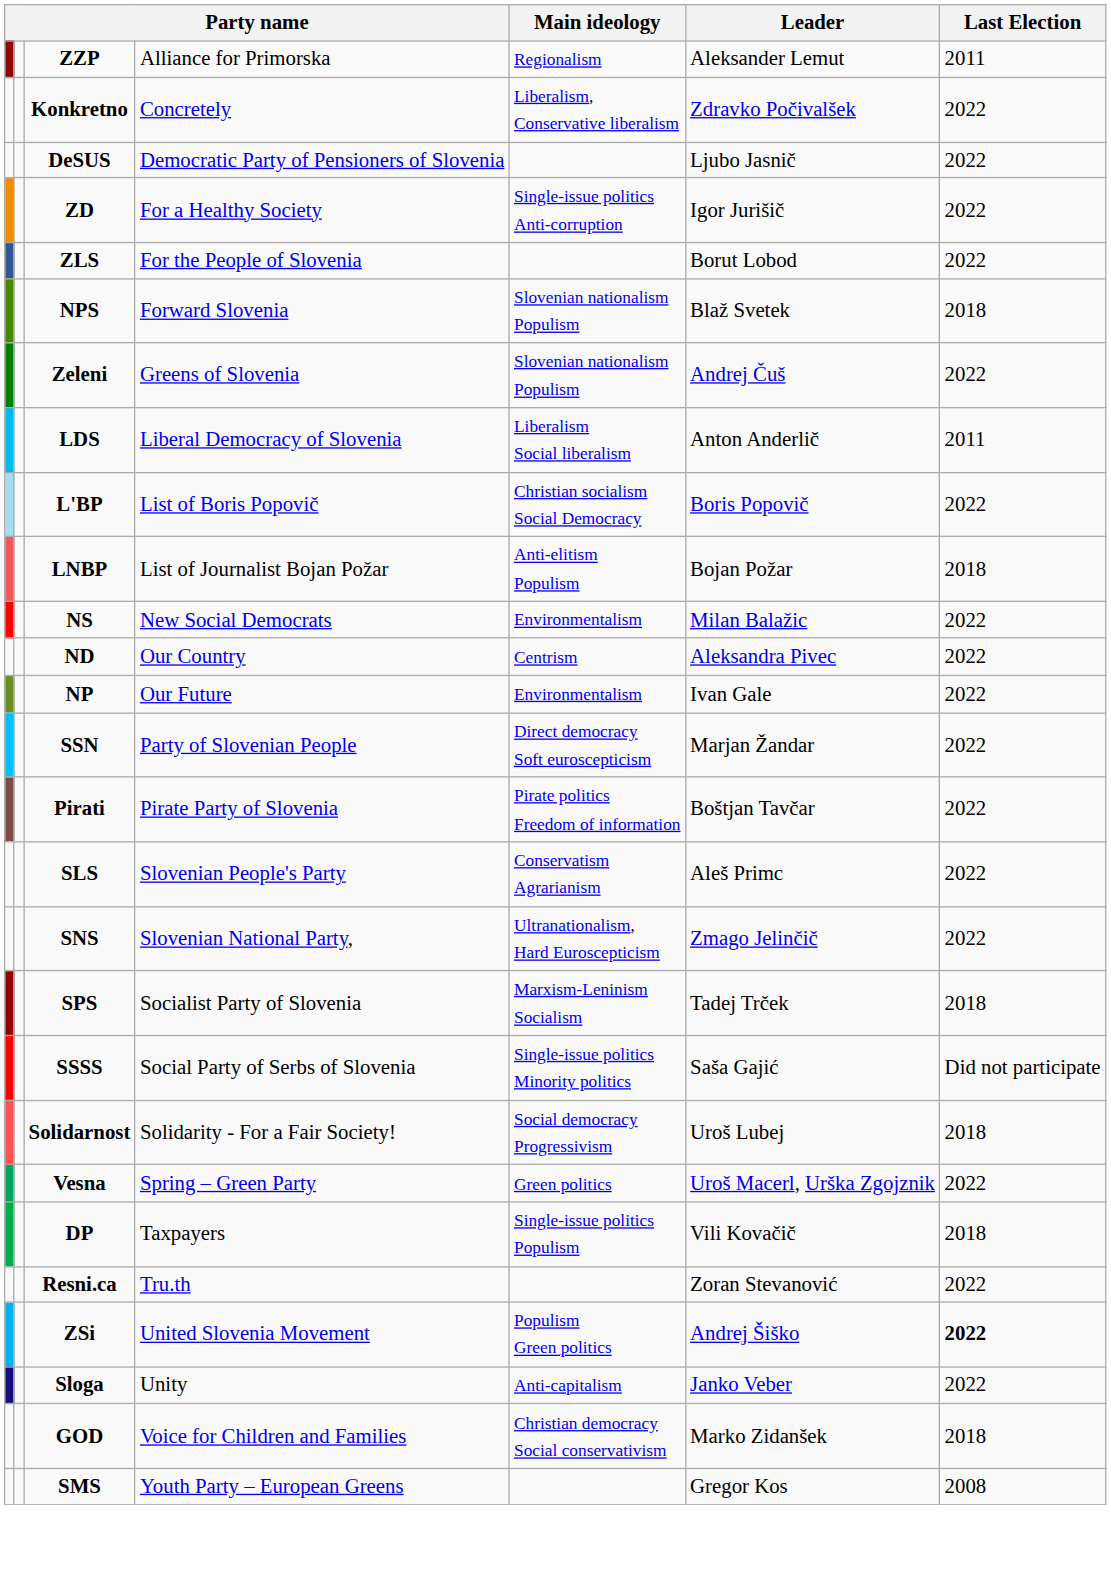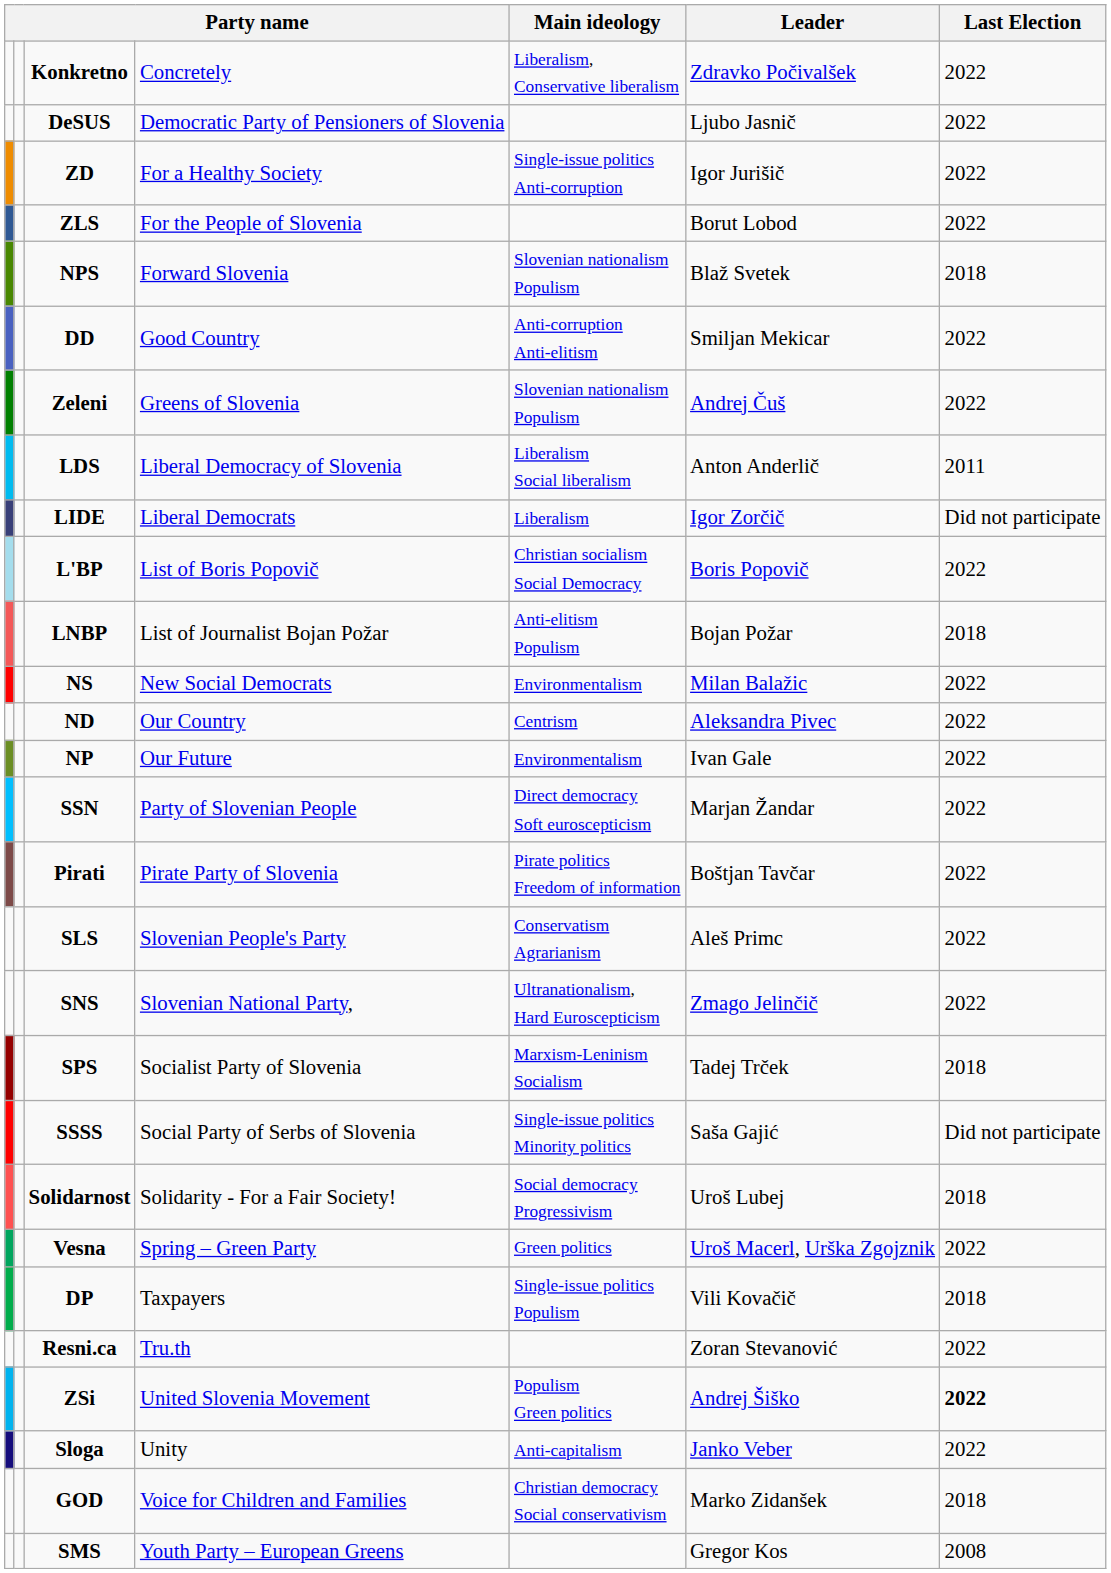- row: (79, 58)
+ row: (79, 337)
+ row: (79, 517)
